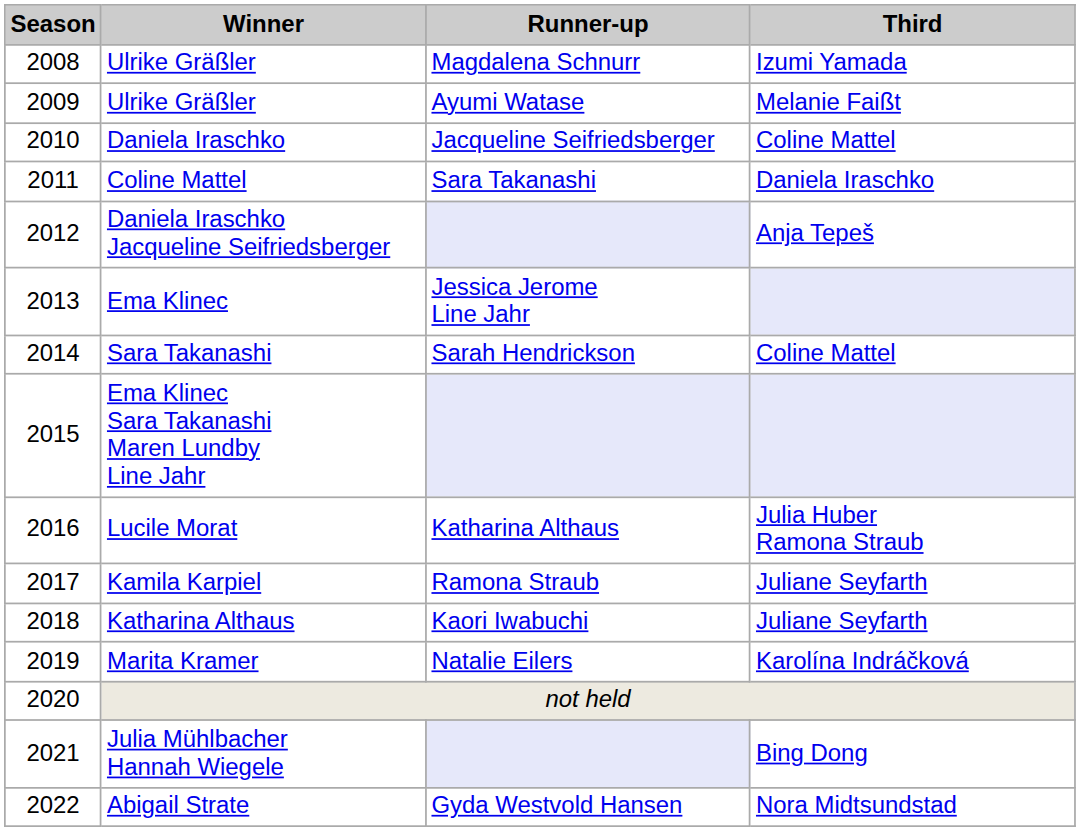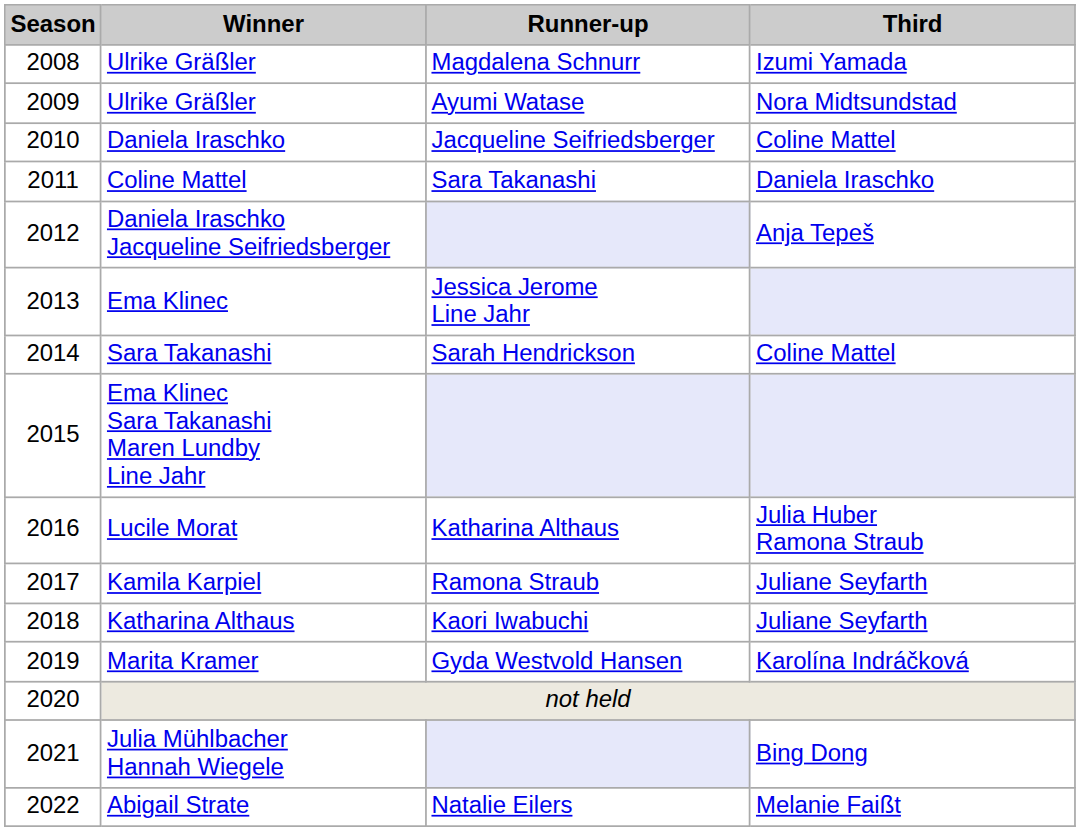(828, 102) Melanie Faißt -> (856, 102) Nora Midtsundstad
(502, 660) Natalie Eilers -> (557, 660) Gyda Westvold Hansen
(557, 805) Gyda Westvold Hansen -> (502, 805) Natalie Eilers
(856, 805) Nora Midtsundstad -> (828, 805) Melanie Faißt
